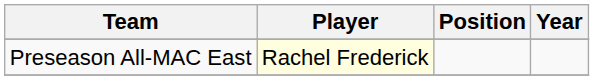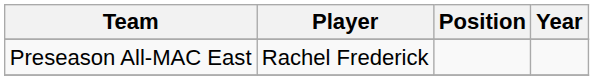(345, 57) lightyellow background -> (345, 57) no background
